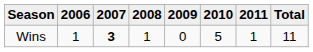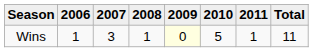(111, 36) bold -> (111, 36) normal
(183, 36) no background -> (183, 36) lightyellow background
